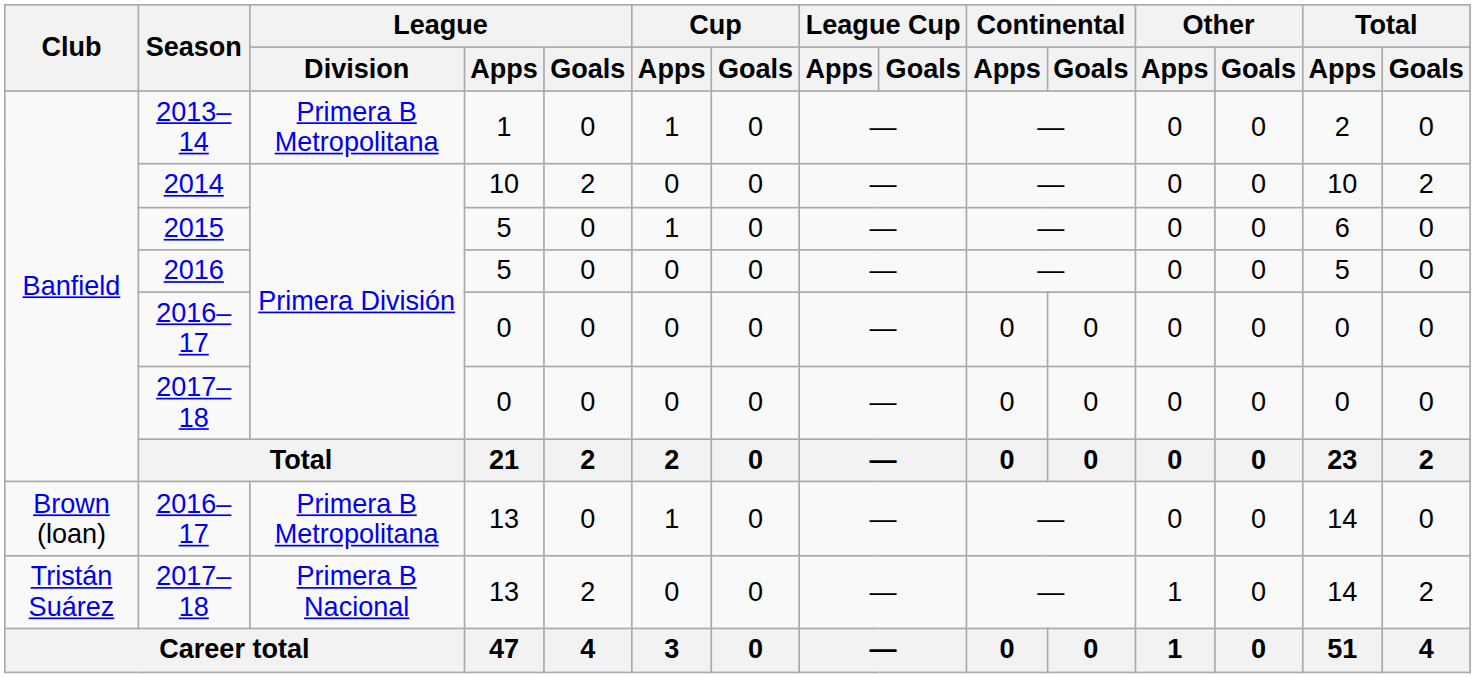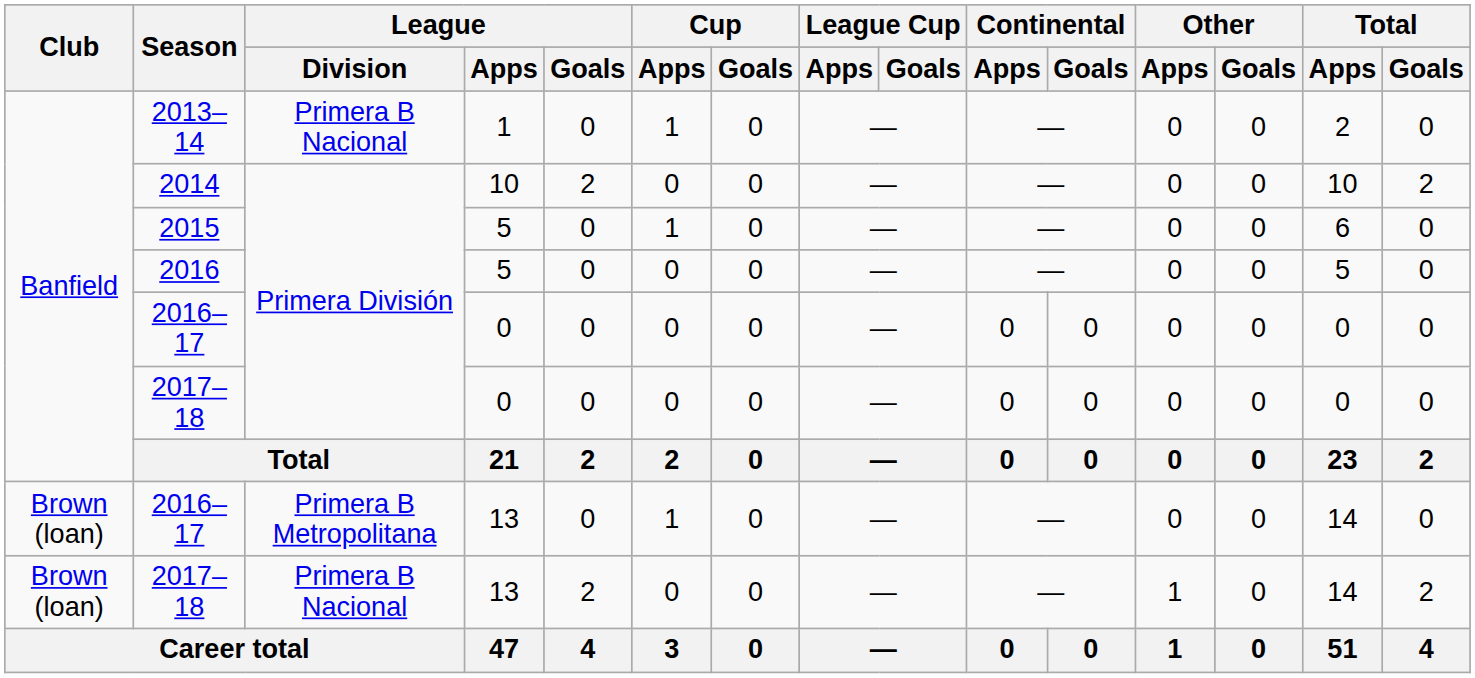(357, 126) Primera B Metropolitana -> (355, 126) Primera B Nacional
(71, 591) Tristán Suárez -> (69, 591) Brown (loan)
